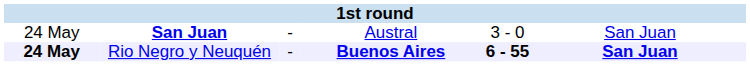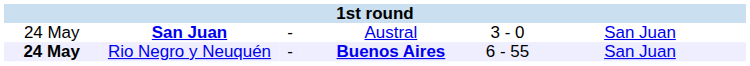(507, 51) bold -> (507, 51) normal
(640, 51) bold -> (640, 51) normal
